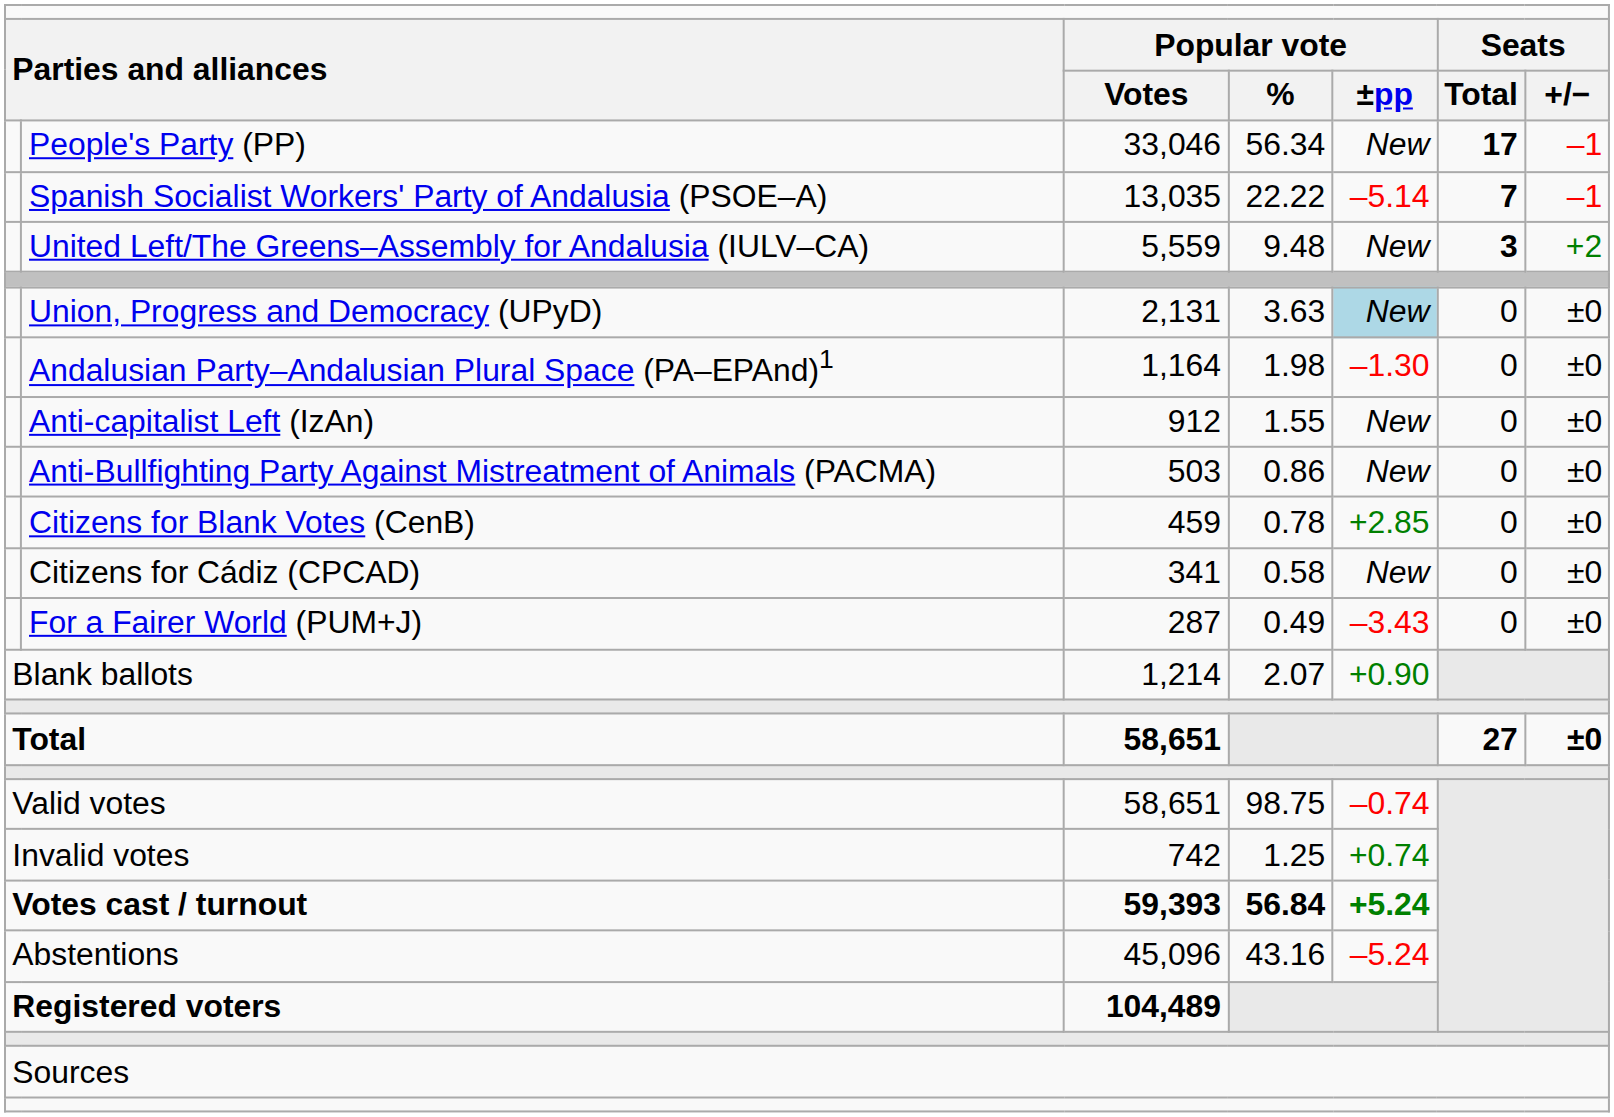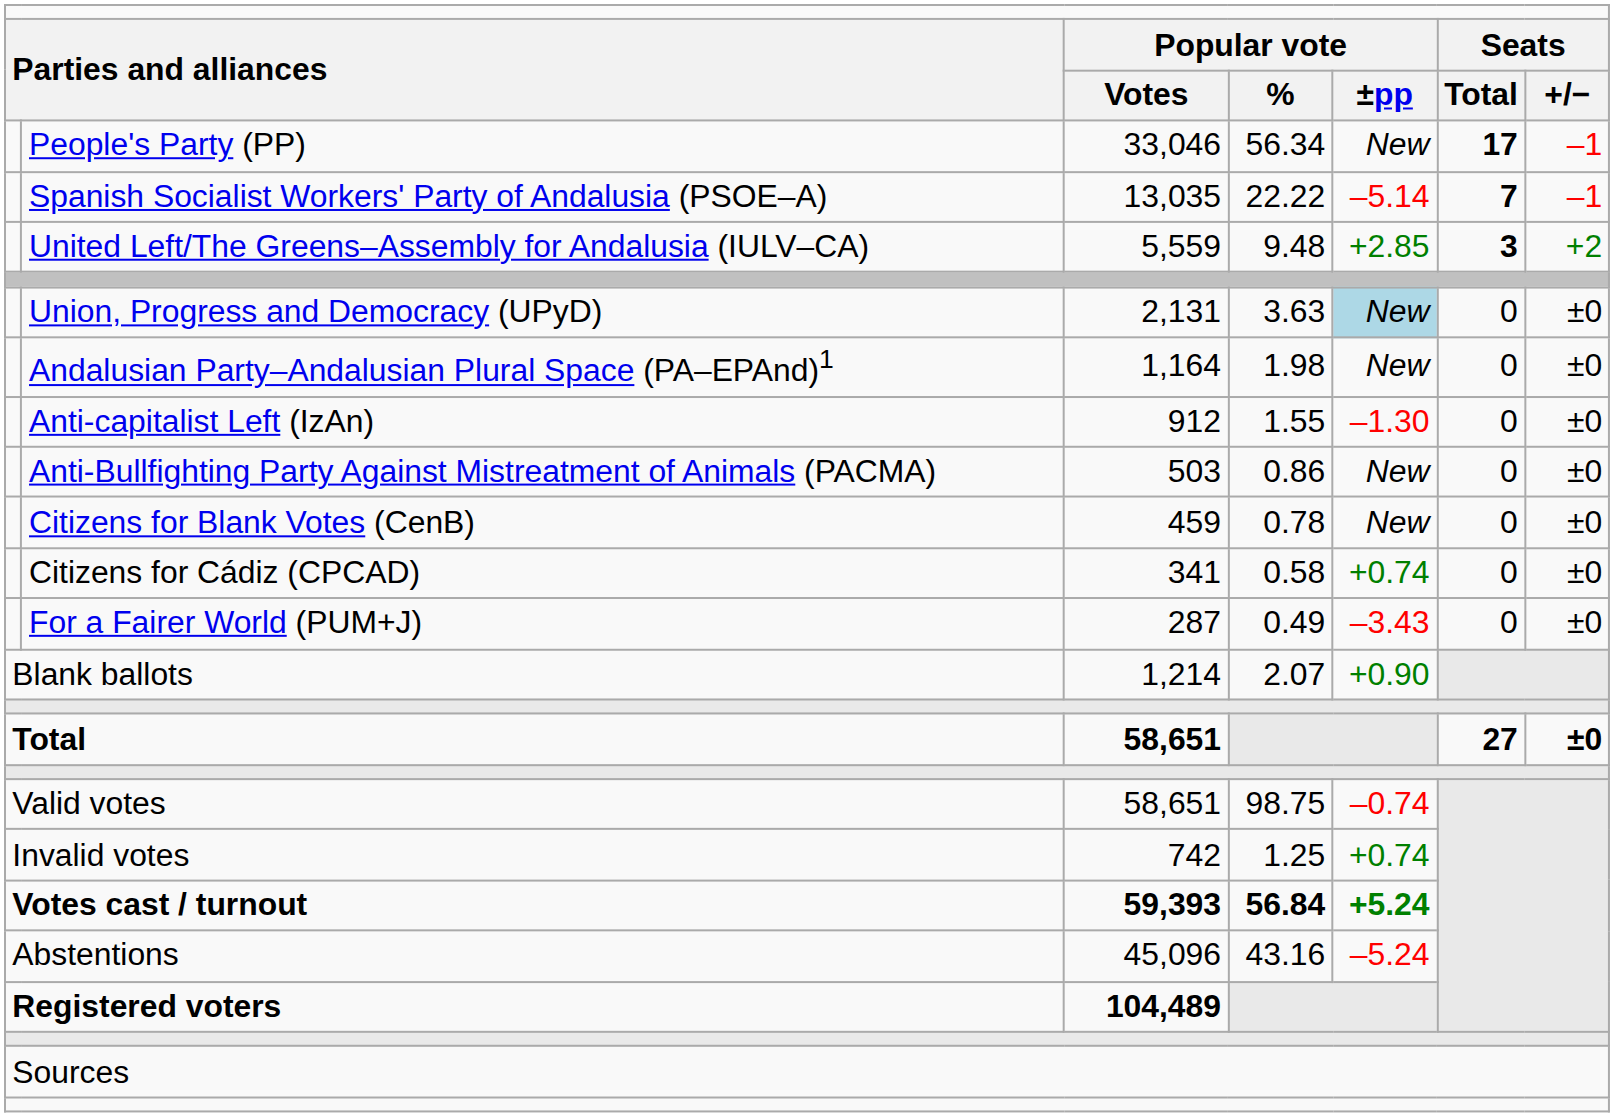(1398, 246) New -> (1389, 246) +2.85
(1390, 366) –1.30 -> (1398, 366) New
(1398, 421) New -> (1390, 421) –1.30
(1389, 522) +2.85 -> (1398, 522) New
(1398, 572) New -> (1389, 572) +0.74
